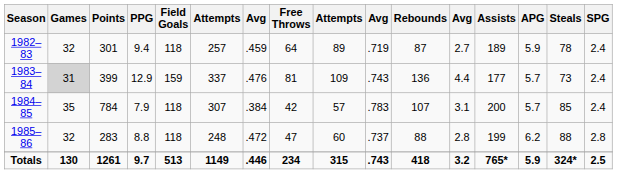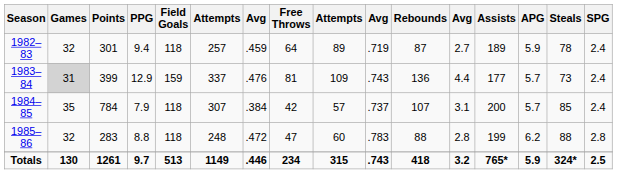(378, 107) .783 -> (378, 107) .737
(378, 137) .737 -> (378, 137) .783
